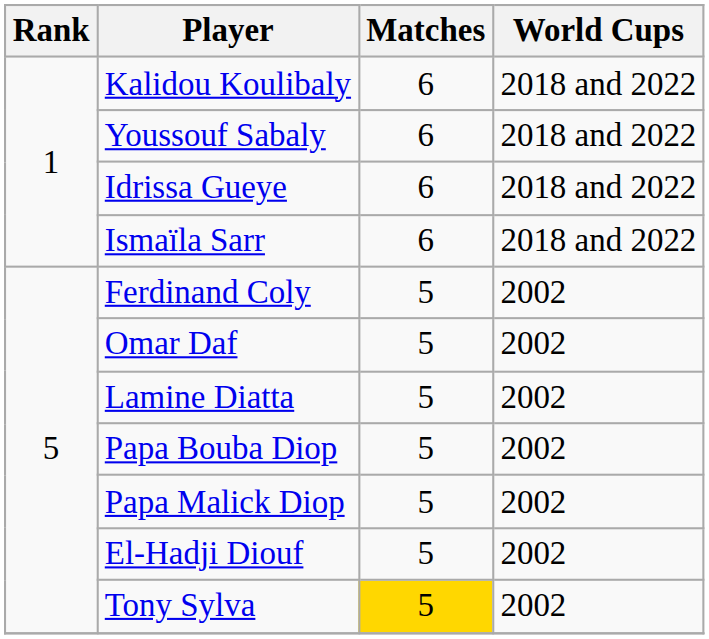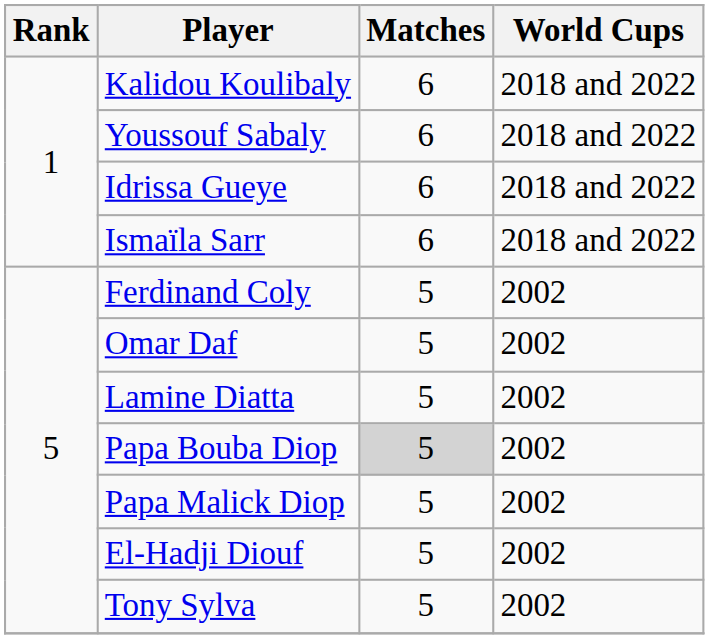(426, 448) no background -> (426, 448) lightgrey background
(426, 605) gold background -> (426, 605) no background
